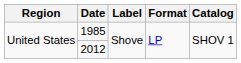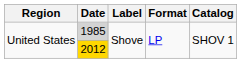(93, 31) no background -> (93, 31) lightgrey background
(93, 49) no background -> (93, 49) gold background
